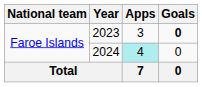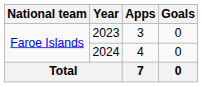(178, 33) bold -> (178, 33) normal
(140, 52) paleturquoise background -> (140, 52) no background
